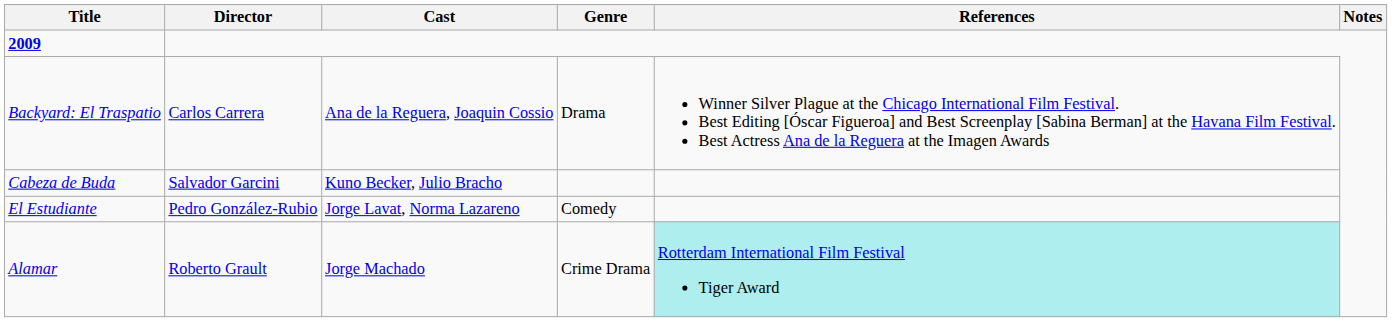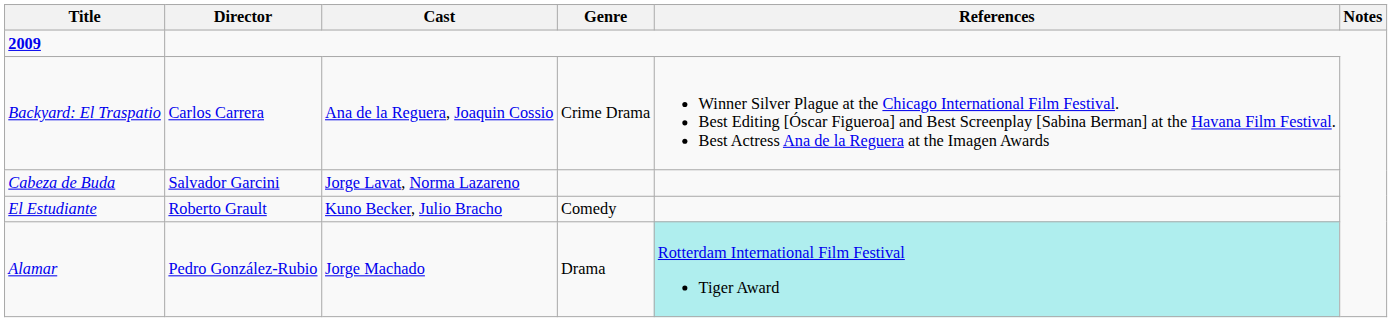(583, 113) Drama -> (606, 113) Crime Drama
(414, 182) Kuno Becker, Julio Bracho -> (422, 182) Jorge Lavat, Norma Lazareno
(243, 208) Pedro González-Rubio -> (218, 208) Roberto Grault
(422, 208) Jorge Lavat, Norma Lazareno -> (414, 208) Kuno Becker, Julio Bracho
(218, 269) Roberto Grault -> (243, 269) Pedro González-Rubio
(606, 269) Crime Drama -> (583, 269) Drama
